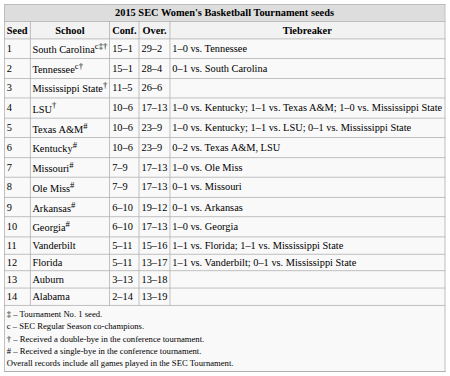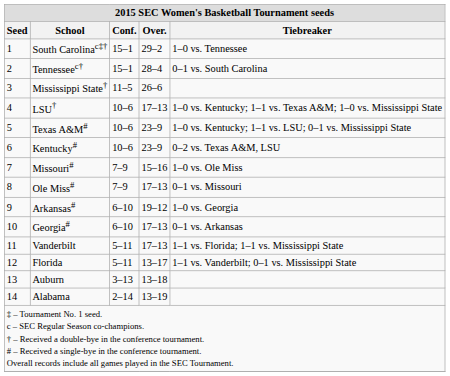(154, 168) 17–13 -> (154, 168) 15–16
(208, 207) 0–1 vs. Arkansas -> (205, 207) 1–0 vs. Georgia
(205, 227) 1–0 vs. Georgia -> (208, 227) 0–1 vs. Arkansas
(154, 245) 15–16 -> (154, 245) 17–13
